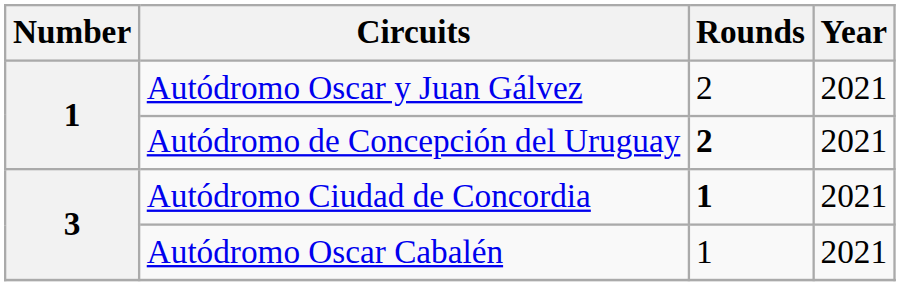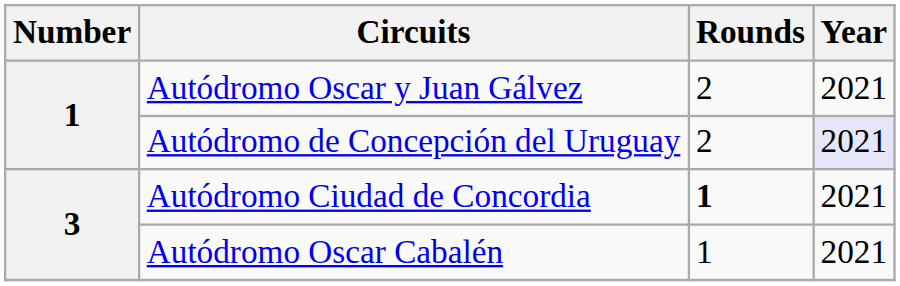(704, 142) bold -> (704, 142) normal
(854, 142) no background -> (854, 142) lavender background
